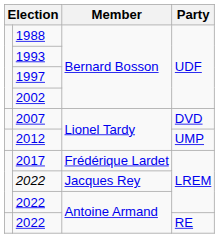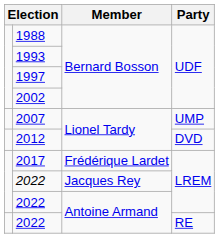(189, 118) DVD -> (189, 118) UMP
(189, 139) UMP -> (189, 139) DVD
